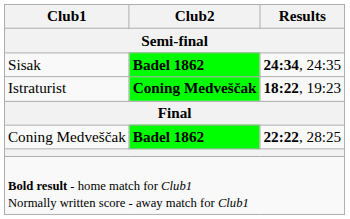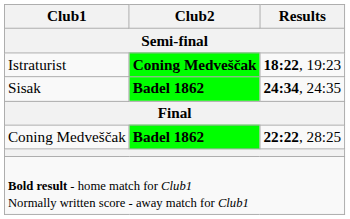rows swapped: (24, 64) <-> (37, 88)
